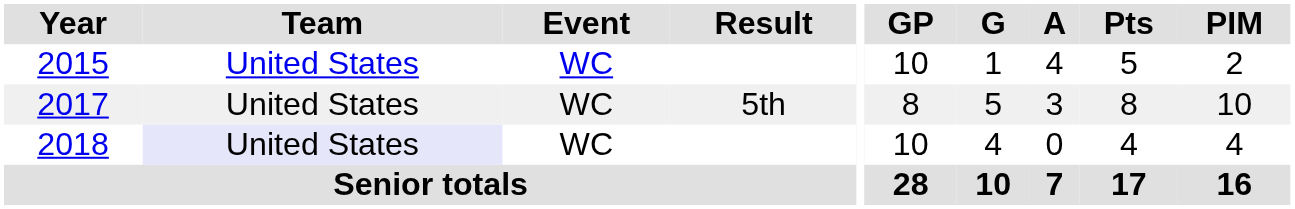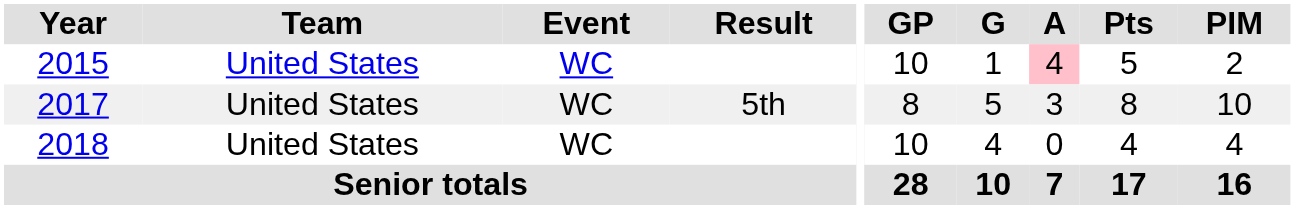(1055, 63) no background -> (1055, 63) pink background
(322, 144) lavender background -> (322, 144) no background
